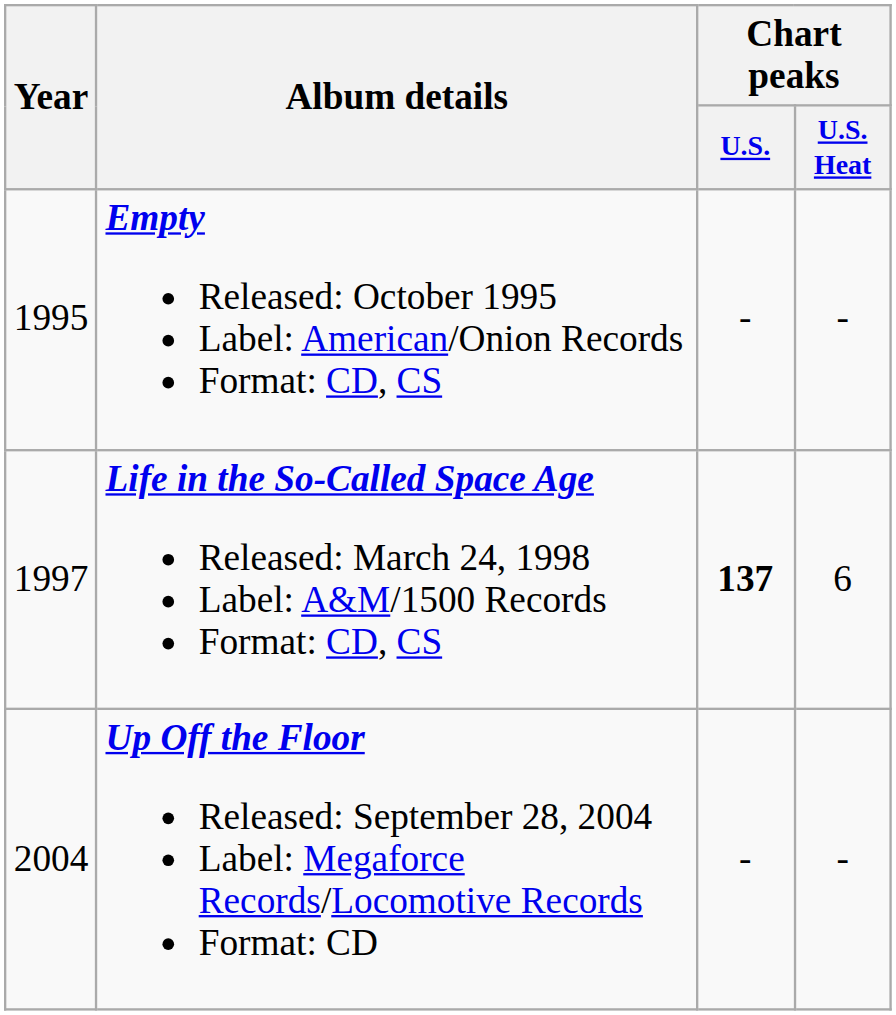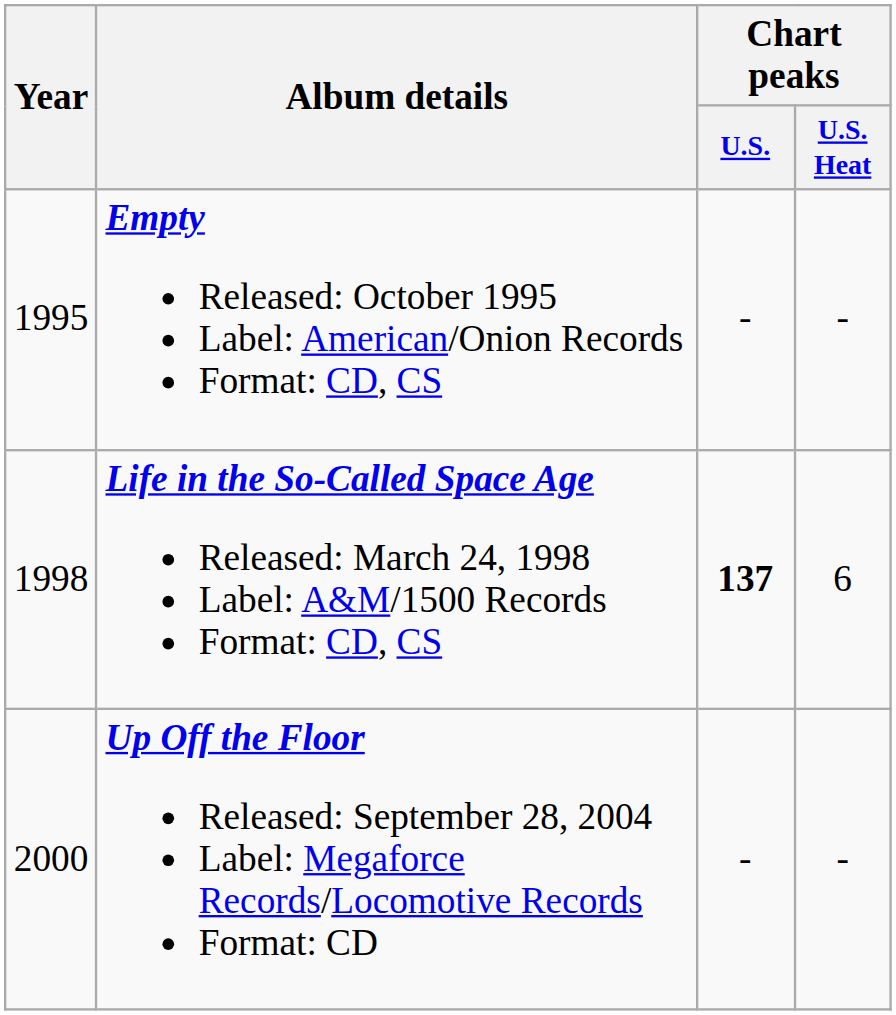(51, 578) 1997 -> (51, 578) 1998
(51, 858) 2004 -> (51, 858) 2000
